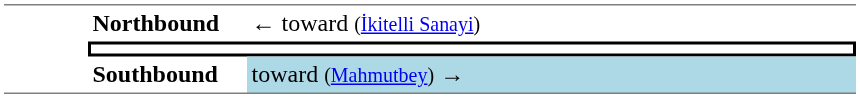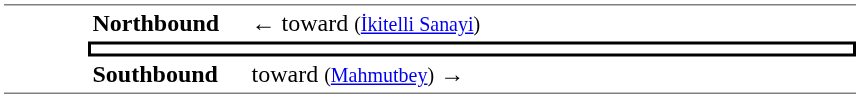(358, 74) lightblue background -> (358, 74) no background
